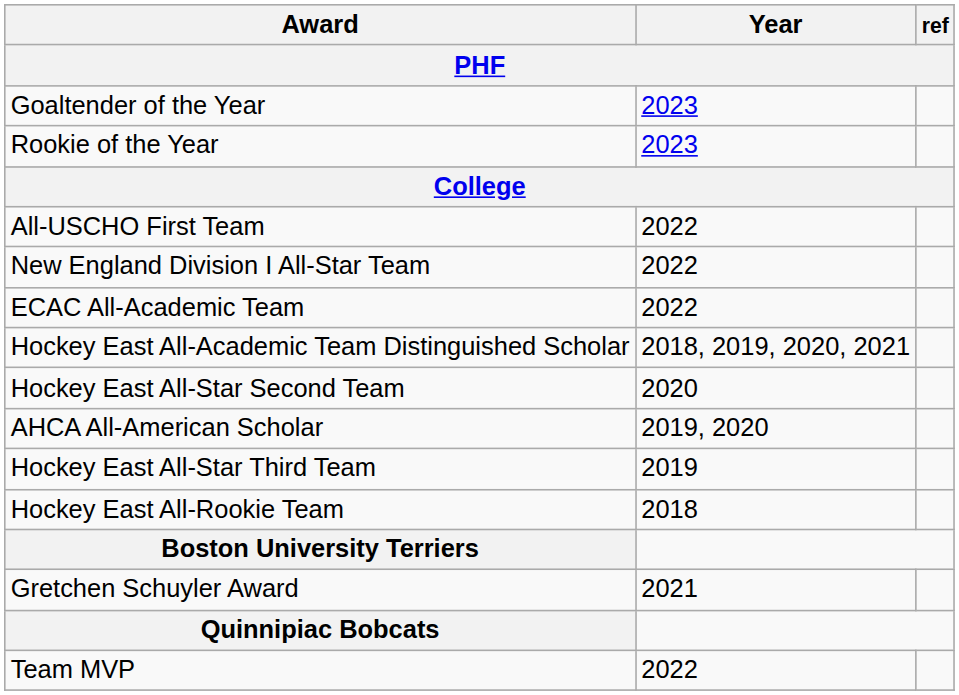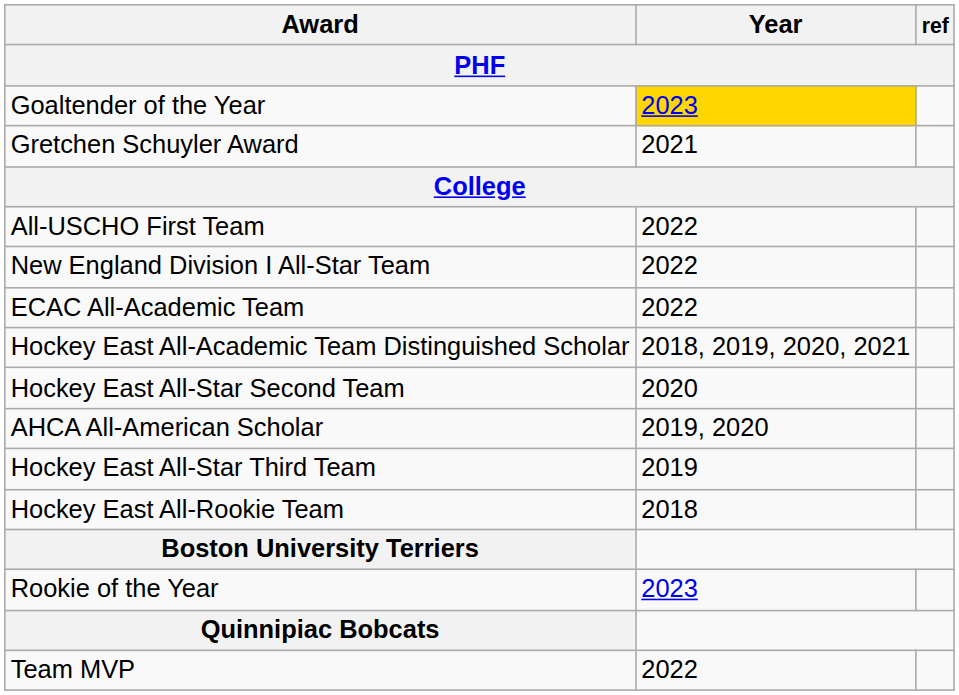(670, 105) no background -> (670, 105) gold background
rows swapped: (115, 145) <-> (155, 589)
